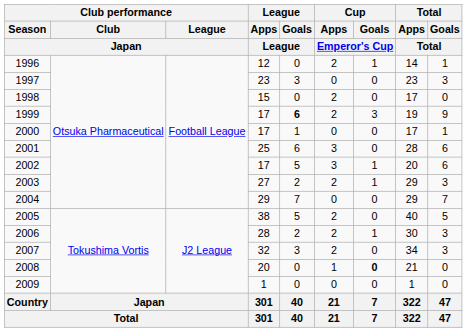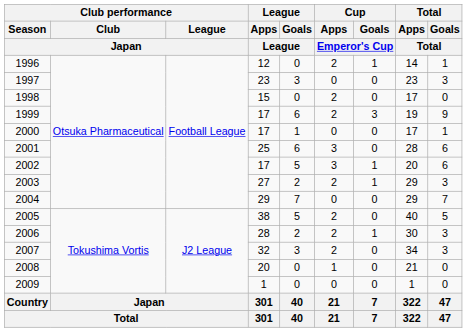(297, 115) bold -> (297, 115) normal
(375, 268) bold -> (375, 268) normal
